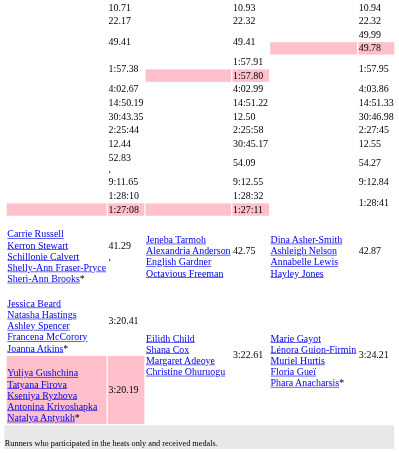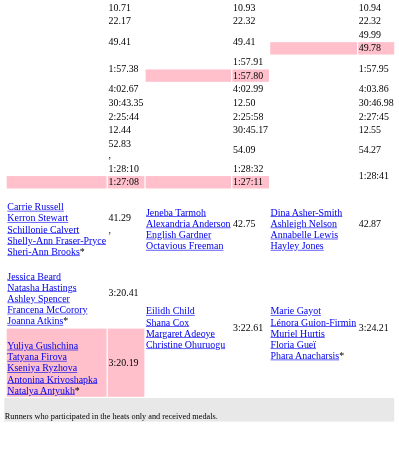- row: (57, 103)
- row: (57, 182)
